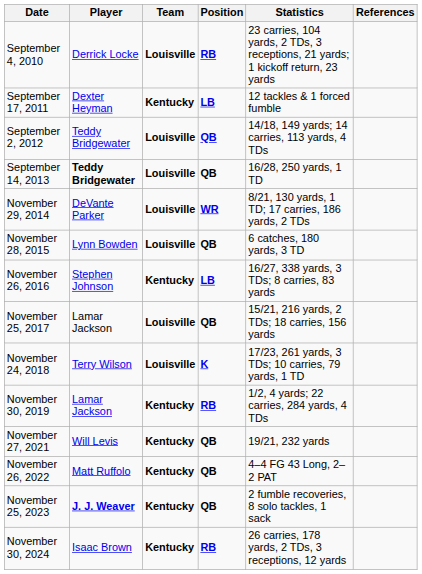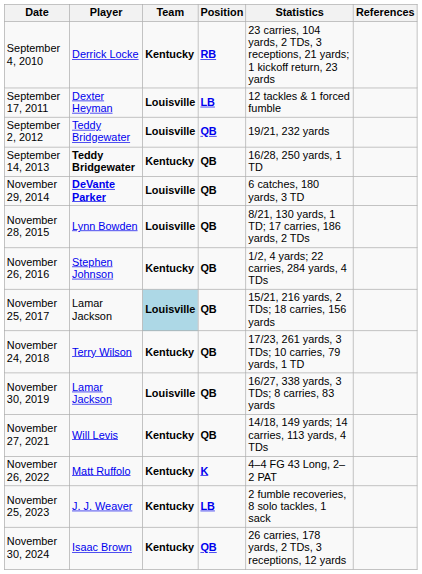(170, 54) Louisville -> (170, 54) Kentucky
(170, 102) Kentucky -> (170, 102) Louisville
(298, 138) 14/18, 149 yards; 14 carries, 113 yards, 4 TDs -> (289, 132) 19/21, 232 yards
(170, 173) Louisville -> (170, 161) Kentucky
(93, 209) normal -> (94, 191) bold
(209, 209) WR -> (209, 191) QB
(295, 209) 8/21, 130 yards, 1 TD; 17 carries, 186 yards, 2 TDs -> (284, 191) 6 catches, 180 yards, 3 TD
(284, 245) 6 catches, 180 yards, 3 TD -> (295, 226) 8/21, 130 yards, 1 TD; 17 carries, 186 yards, 2 TDs
(208, 280) LB -> (209, 268) QB
(295, 280) 16/27, 338 yards, 3 TDs; 8 carries, 83 yards -> (298, 268) 1/2, 4 yards; 22 carries, 284 yards, 4 TDs
(170, 322) no background -> (170, 310) lightblue background
(170, 364) Louisville -> (170, 352) Kentucky
(204, 364) K -> (209, 352) QB
(170, 405) Kentucky -> (170, 393) Louisville
(208, 405) RB -> (209, 393) QB
(298, 405) 1/2, 4 yards; 22 carries, 284 yards, 4 TDs -> (295, 393) 16/27, 338 yards, 3 TDs; 8 carries, 83 yards
(289, 441) 19/21, 232 yards -> (298, 435) 14/18, 149 yards; 14 carries, 113 yards, 4 TDs
(209, 471) QB -> (204, 471) K
(103, 506) bold -> (102, 506) normal
(209, 506) QB -> (208, 506) LB
(208, 548) RB -> (209, 548) QB
